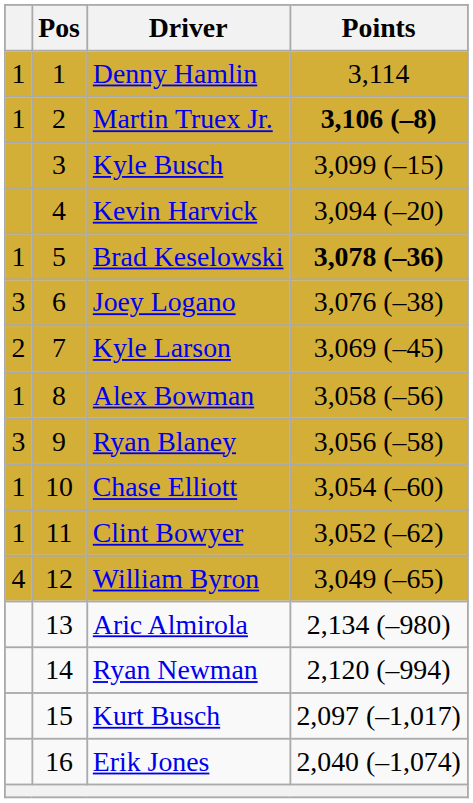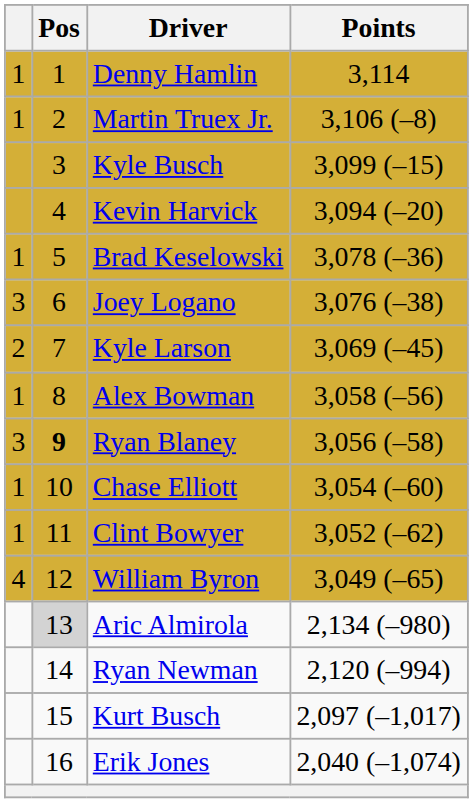(379, 119) bold -> (379, 119) normal
(379, 256) bold -> (379, 256) normal
(59, 440) normal -> (59, 440) bold
(59, 623) no background -> (59, 623) lightgrey background
